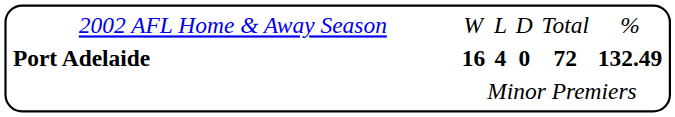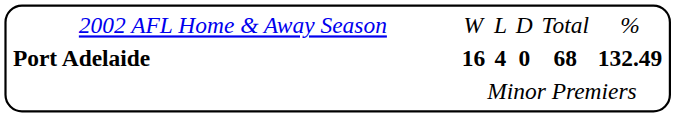(565, 58) 72 -> (565, 58) 68
